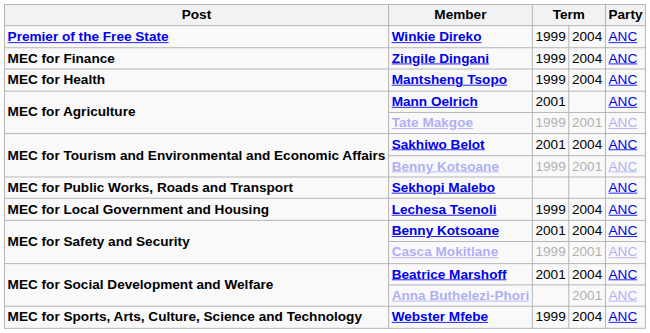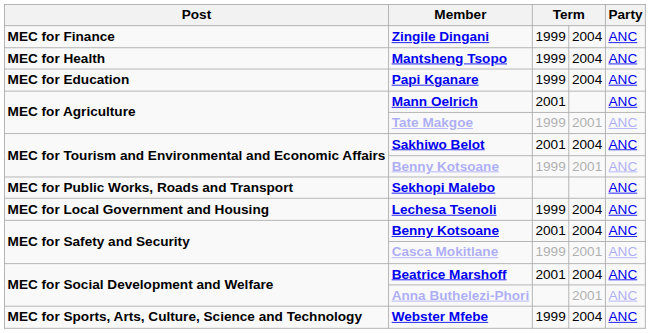- row: (88, 36)
+ row: (68, 79)
